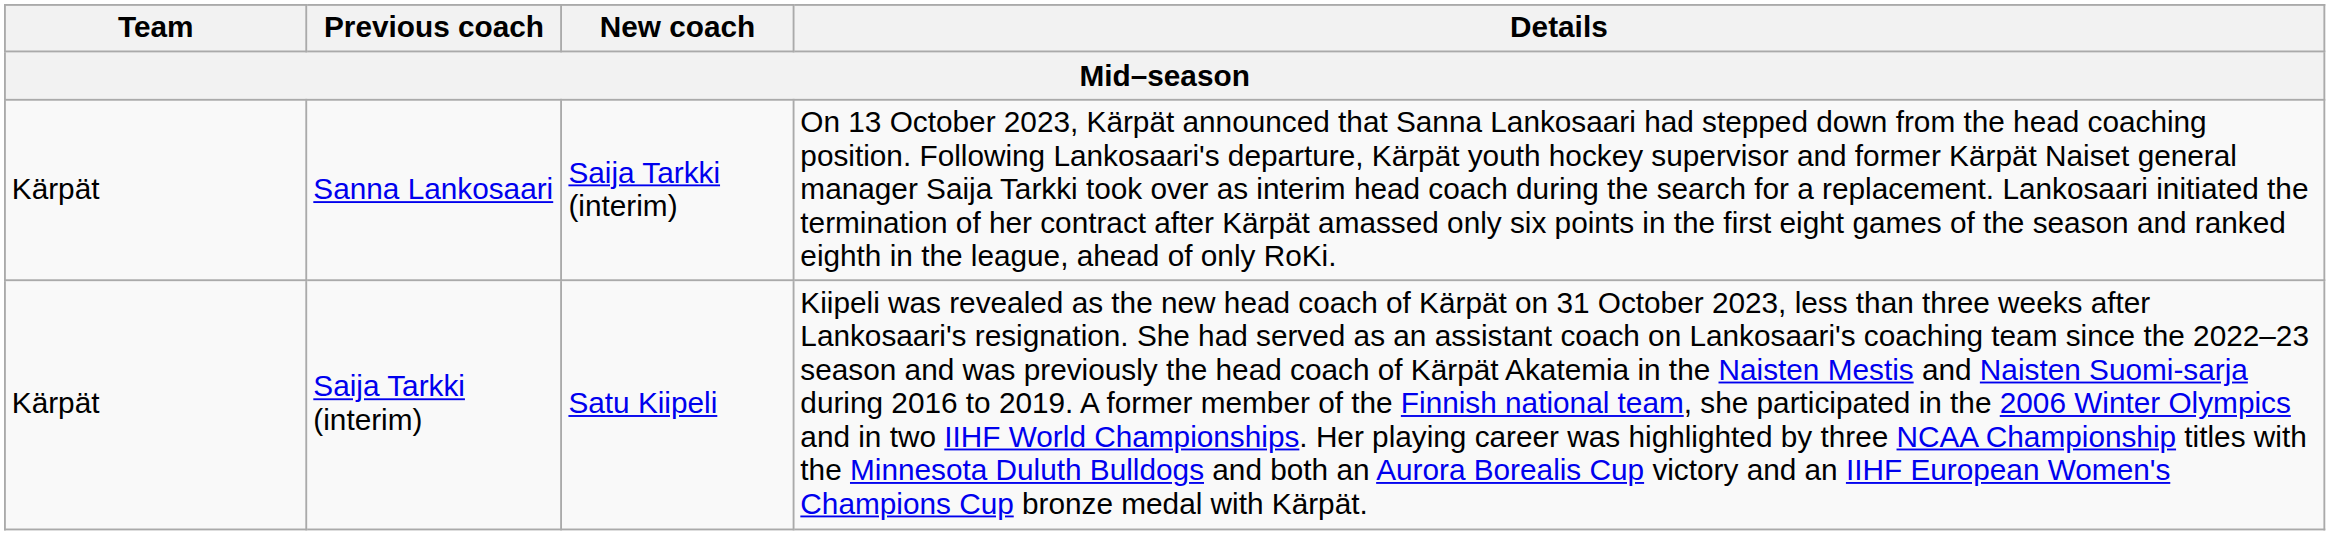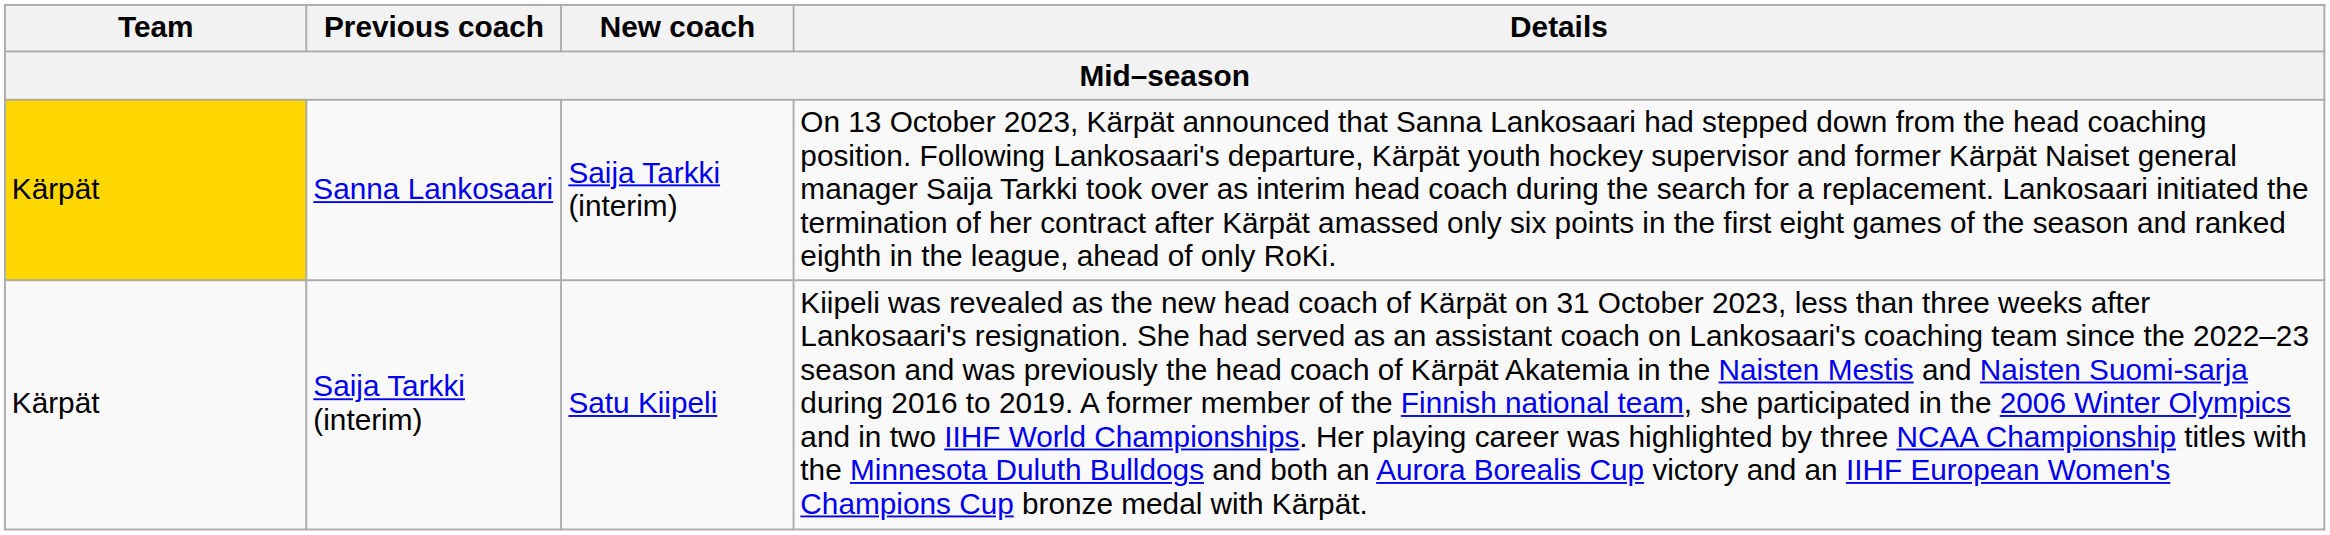(56, 189) no background -> (56, 189) gold background
